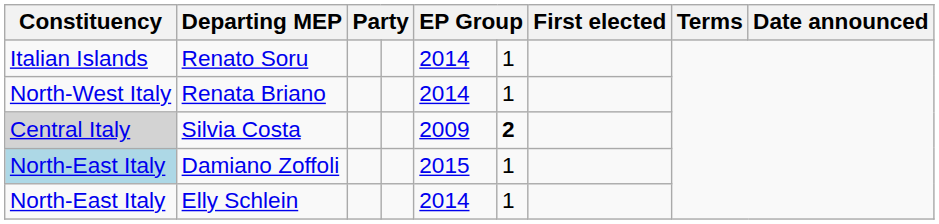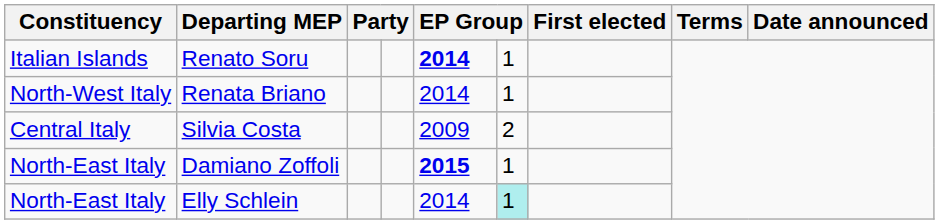(444, 58) normal -> (444, 58) bold
(70, 129) lightgrey background -> (70, 129) no background
(508, 129) bold -> (508, 129) normal
(88, 165) lightblue background -> (88, 165) no background
(444, 165) normal -> (444, 165) bold
(508, 201) no background -> (508, 201) paleturquoise background
